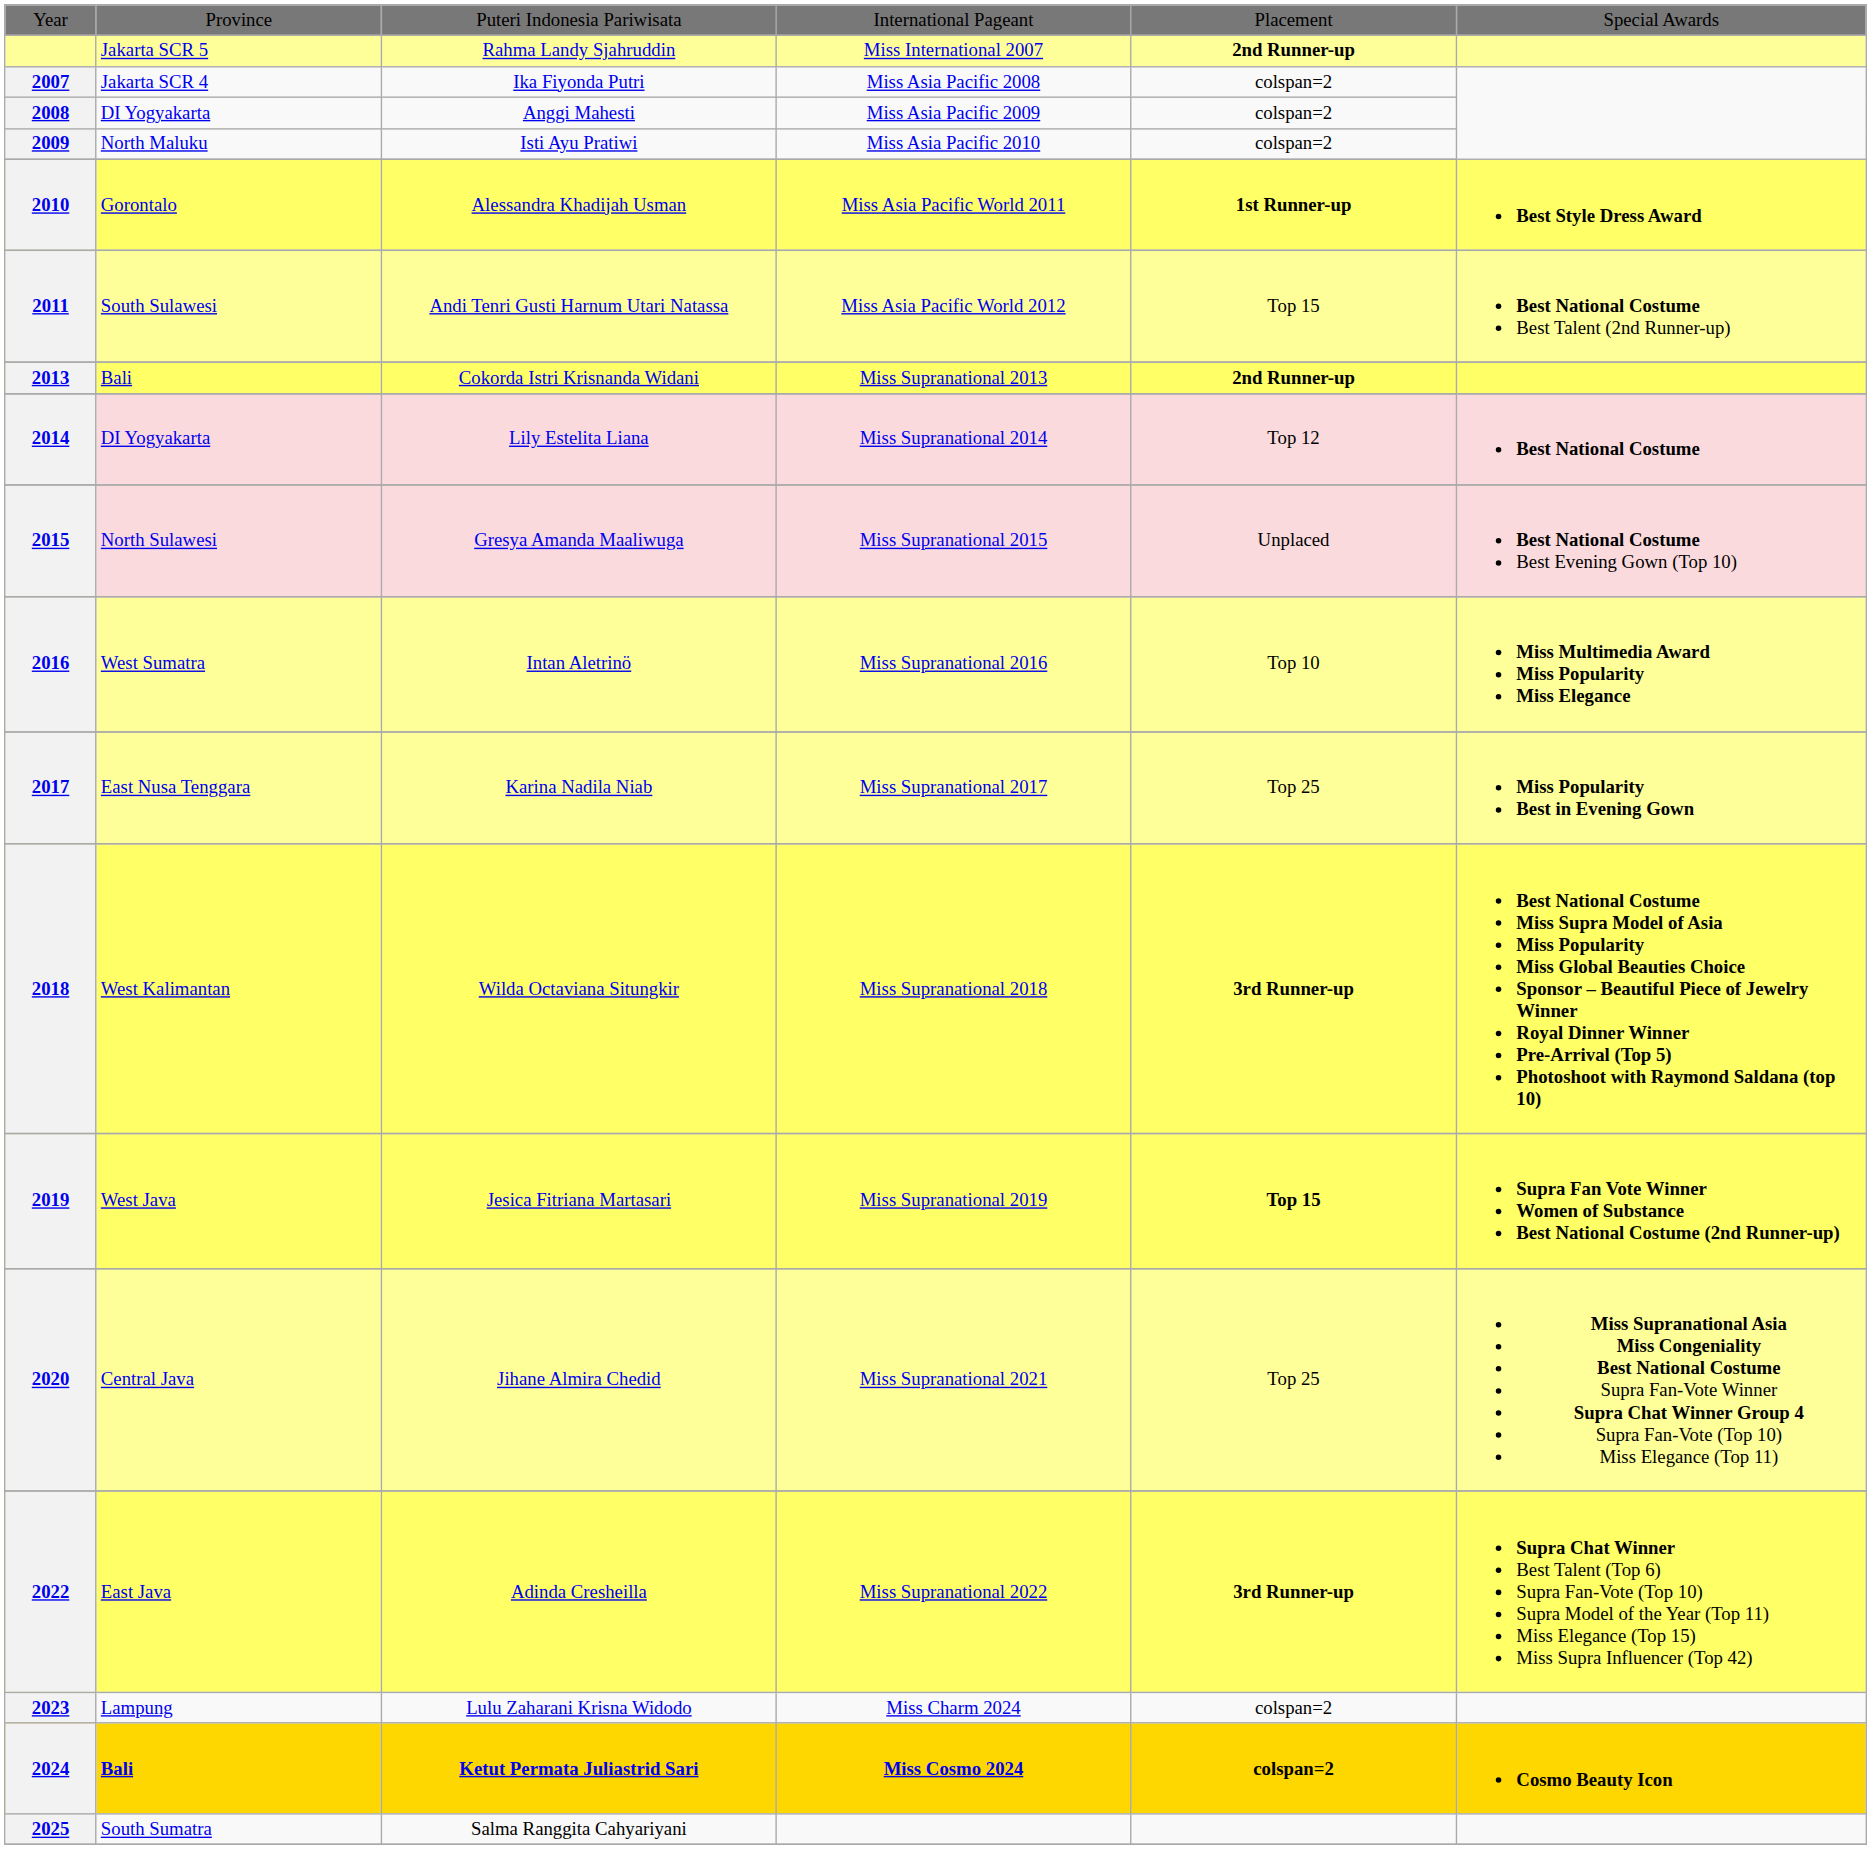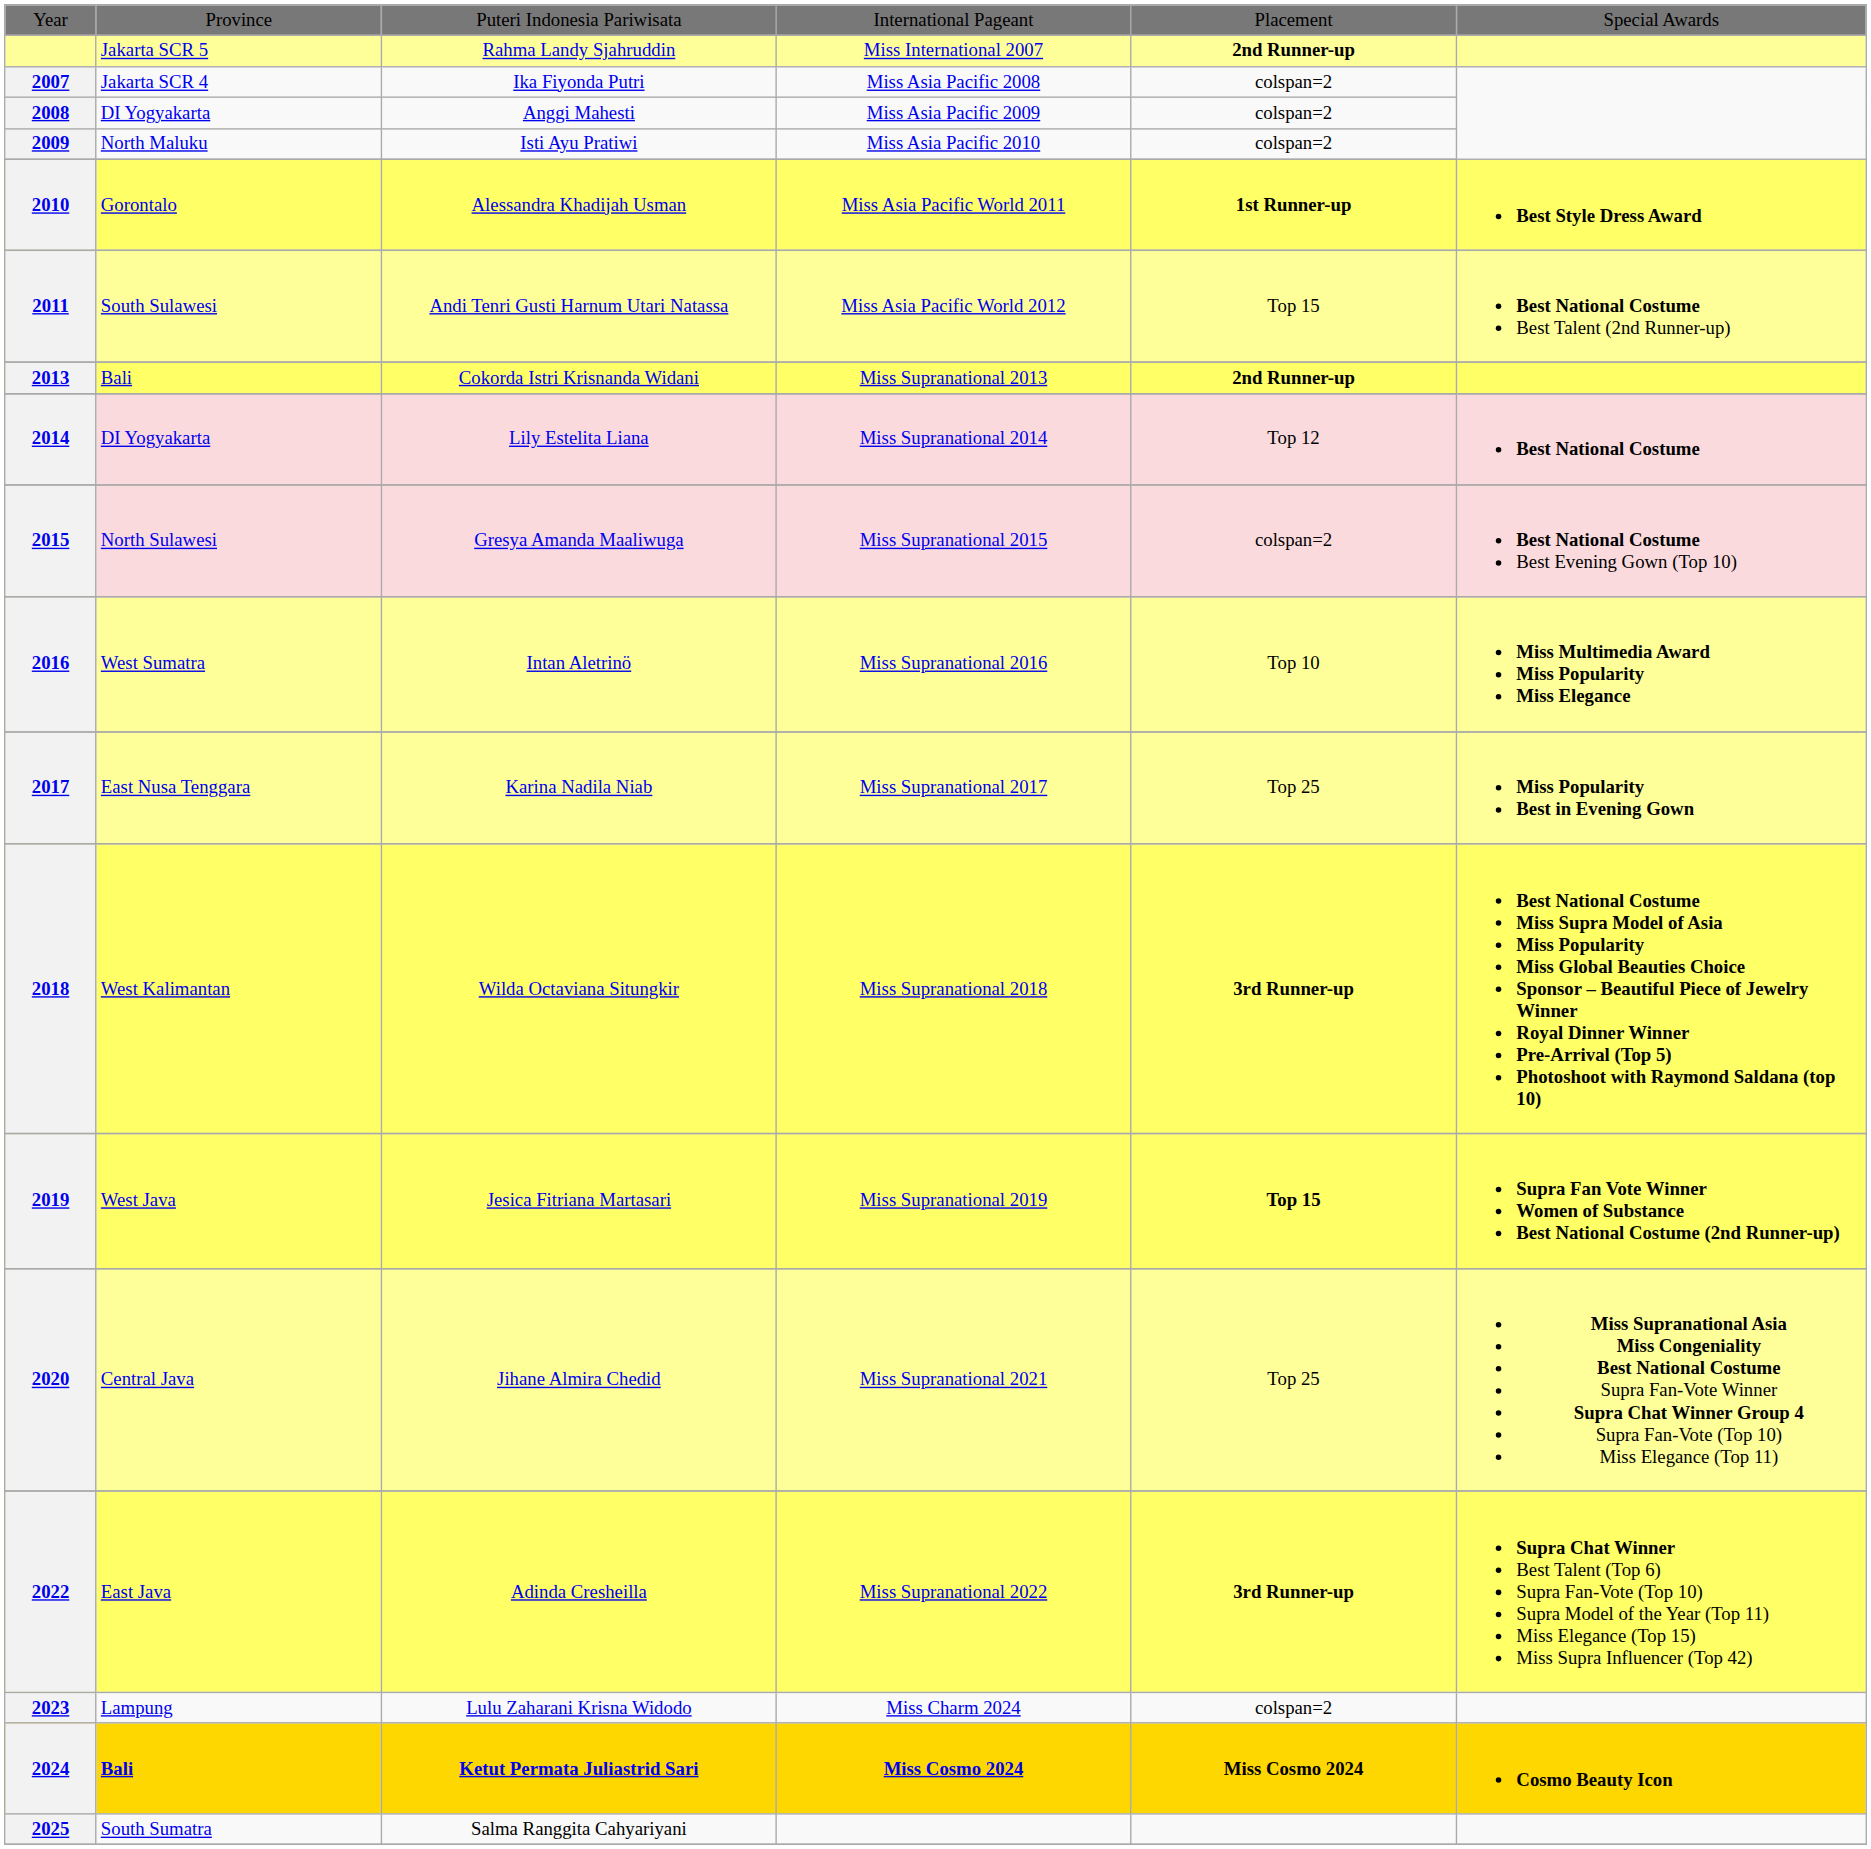(1294, 539) Unplaced -> (1294, 539) colspan=2
(1294, 1767) colspan=2 -> (1294, 1767) Miss Cosmo 2024
